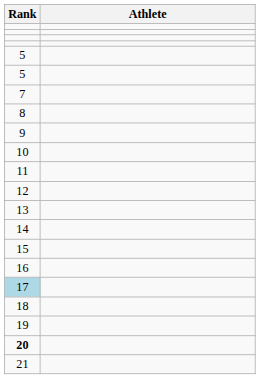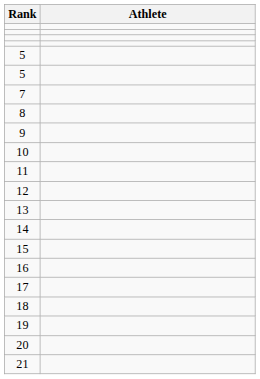(22, 287) lightblue background -> (22, 287) no background
(22, 345) bold -> (22, 345) normal
